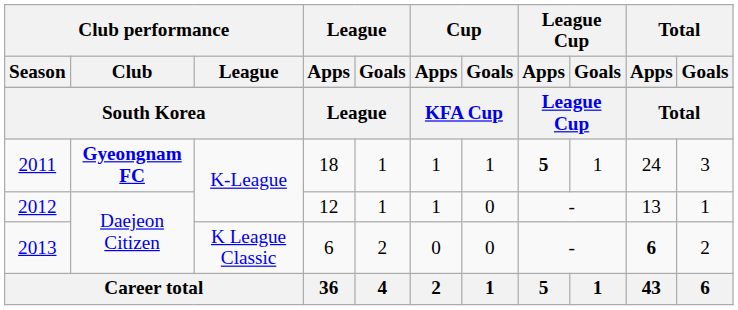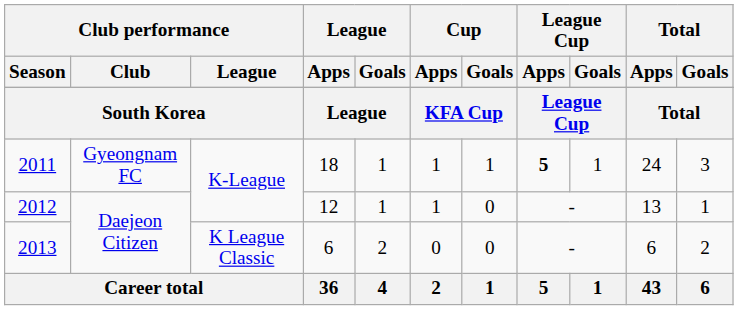(132, 165) bold -> (130, 165) normal
(651, 247) bold -> (651, 247) normal
